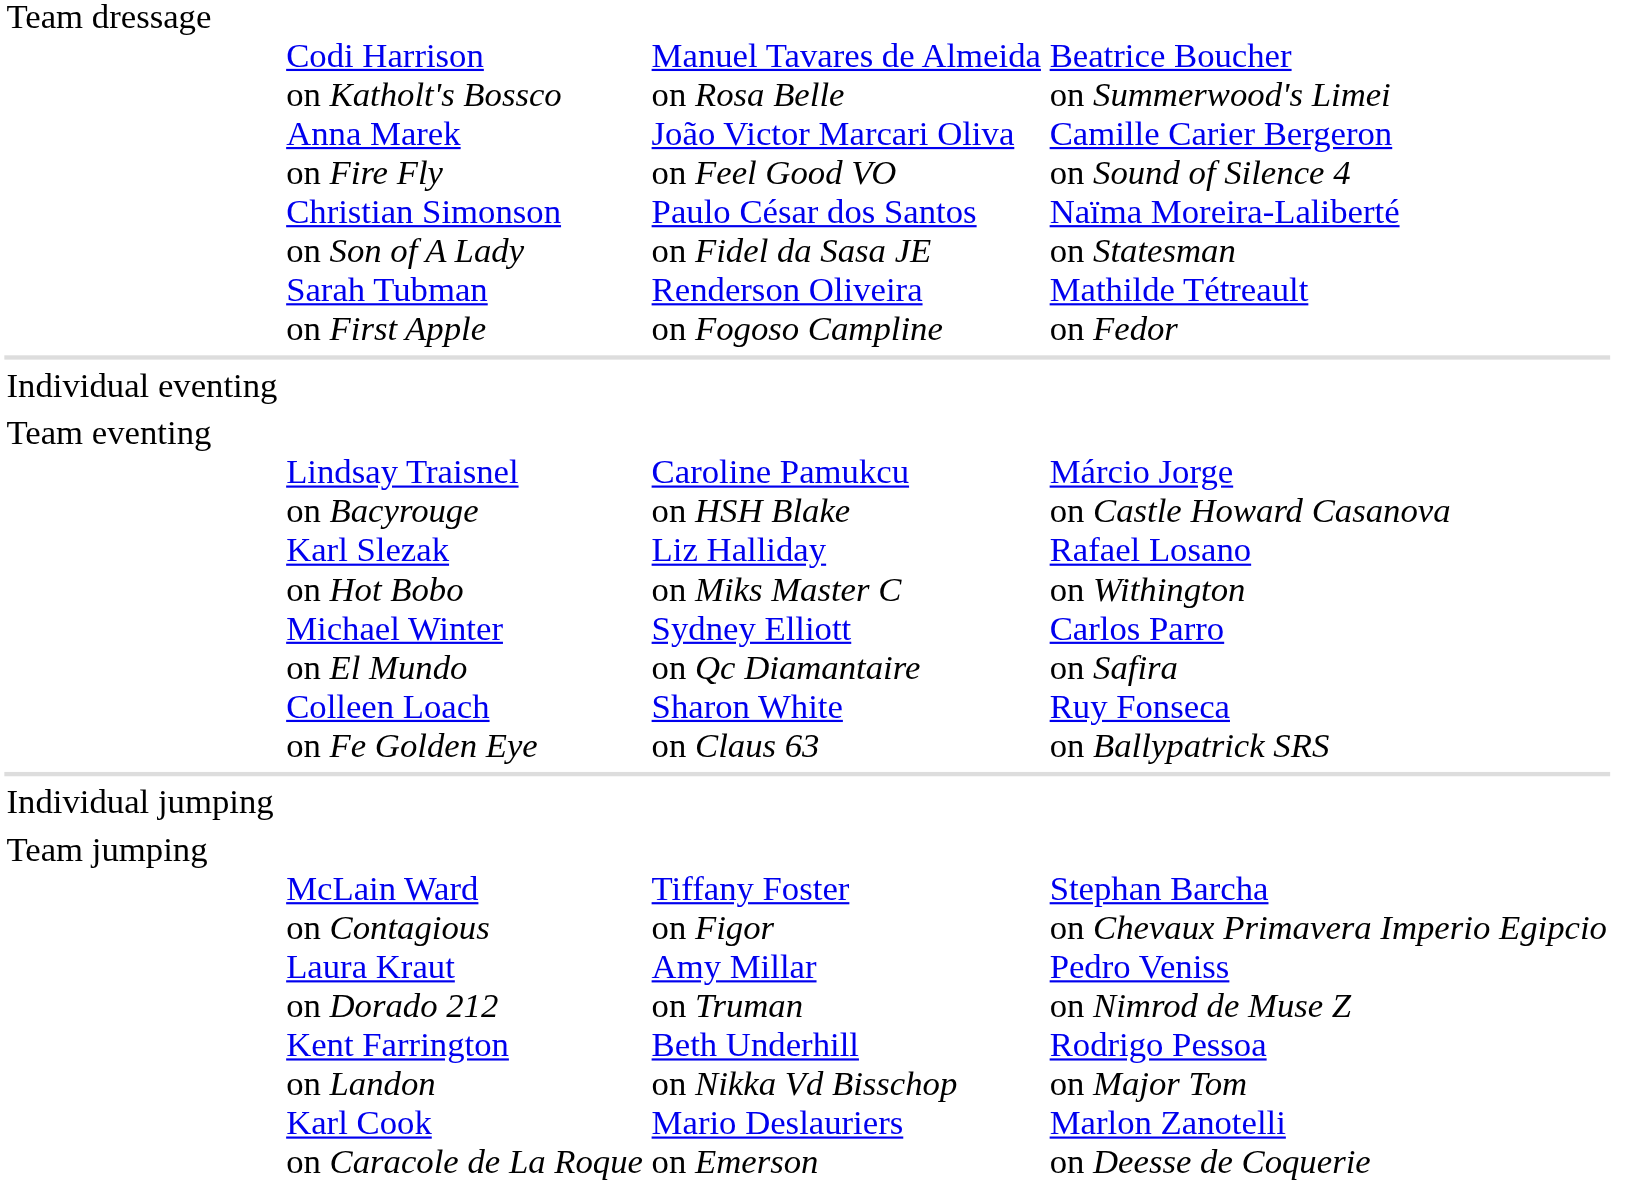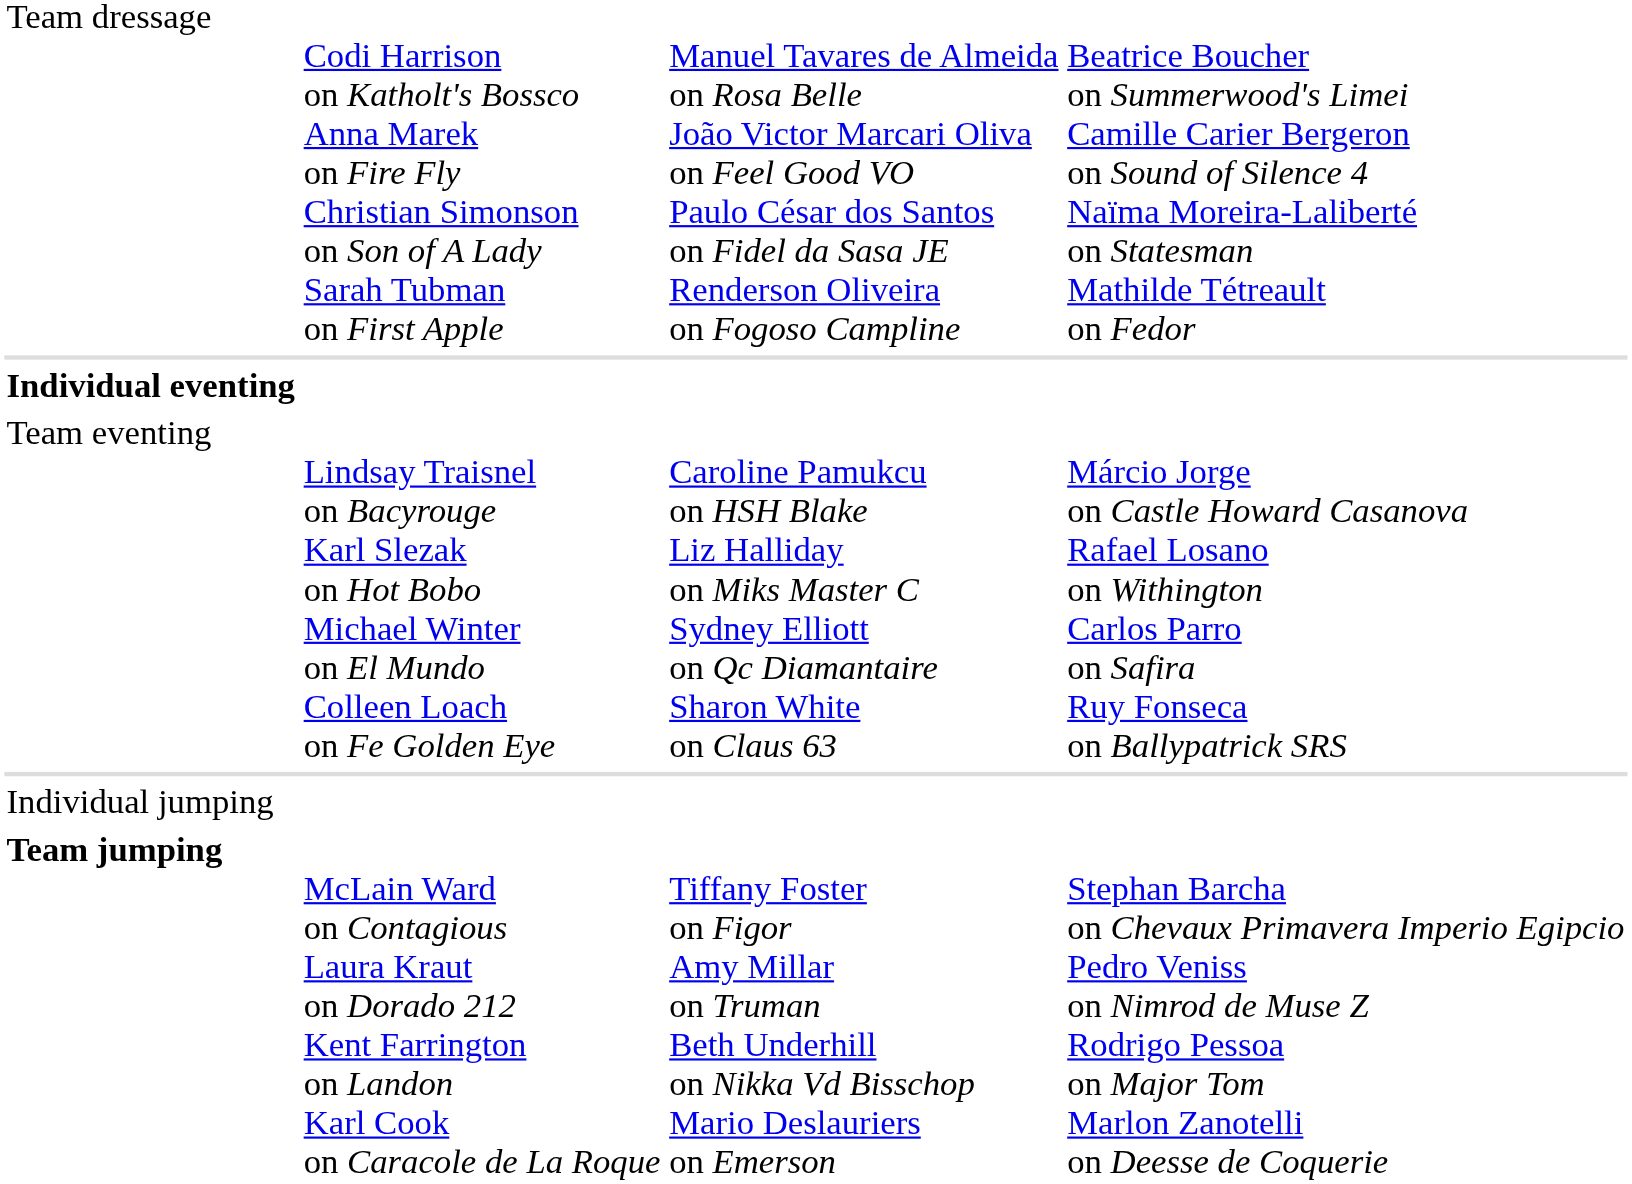(142, 385) normal -> (151, 385) bold
(107, 849) normal -> (114, 849) bold
